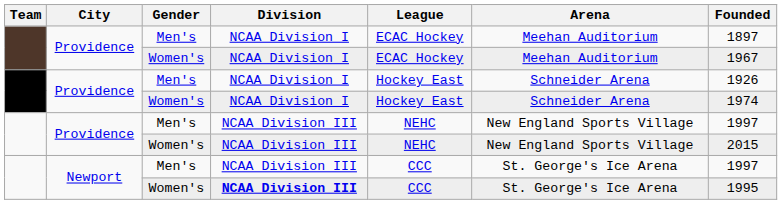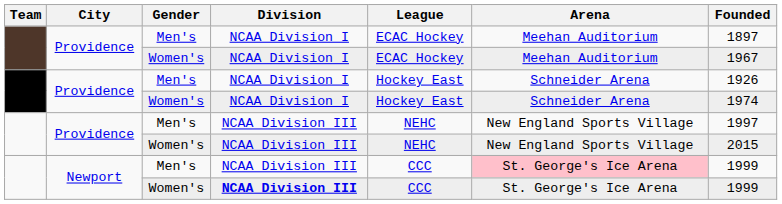(590, 167) no background -> (590, 167) pink background
(743, 167) 1997 -> (743, 167) 1999
(743, 188) 1995 -> (743, 188) 1999
